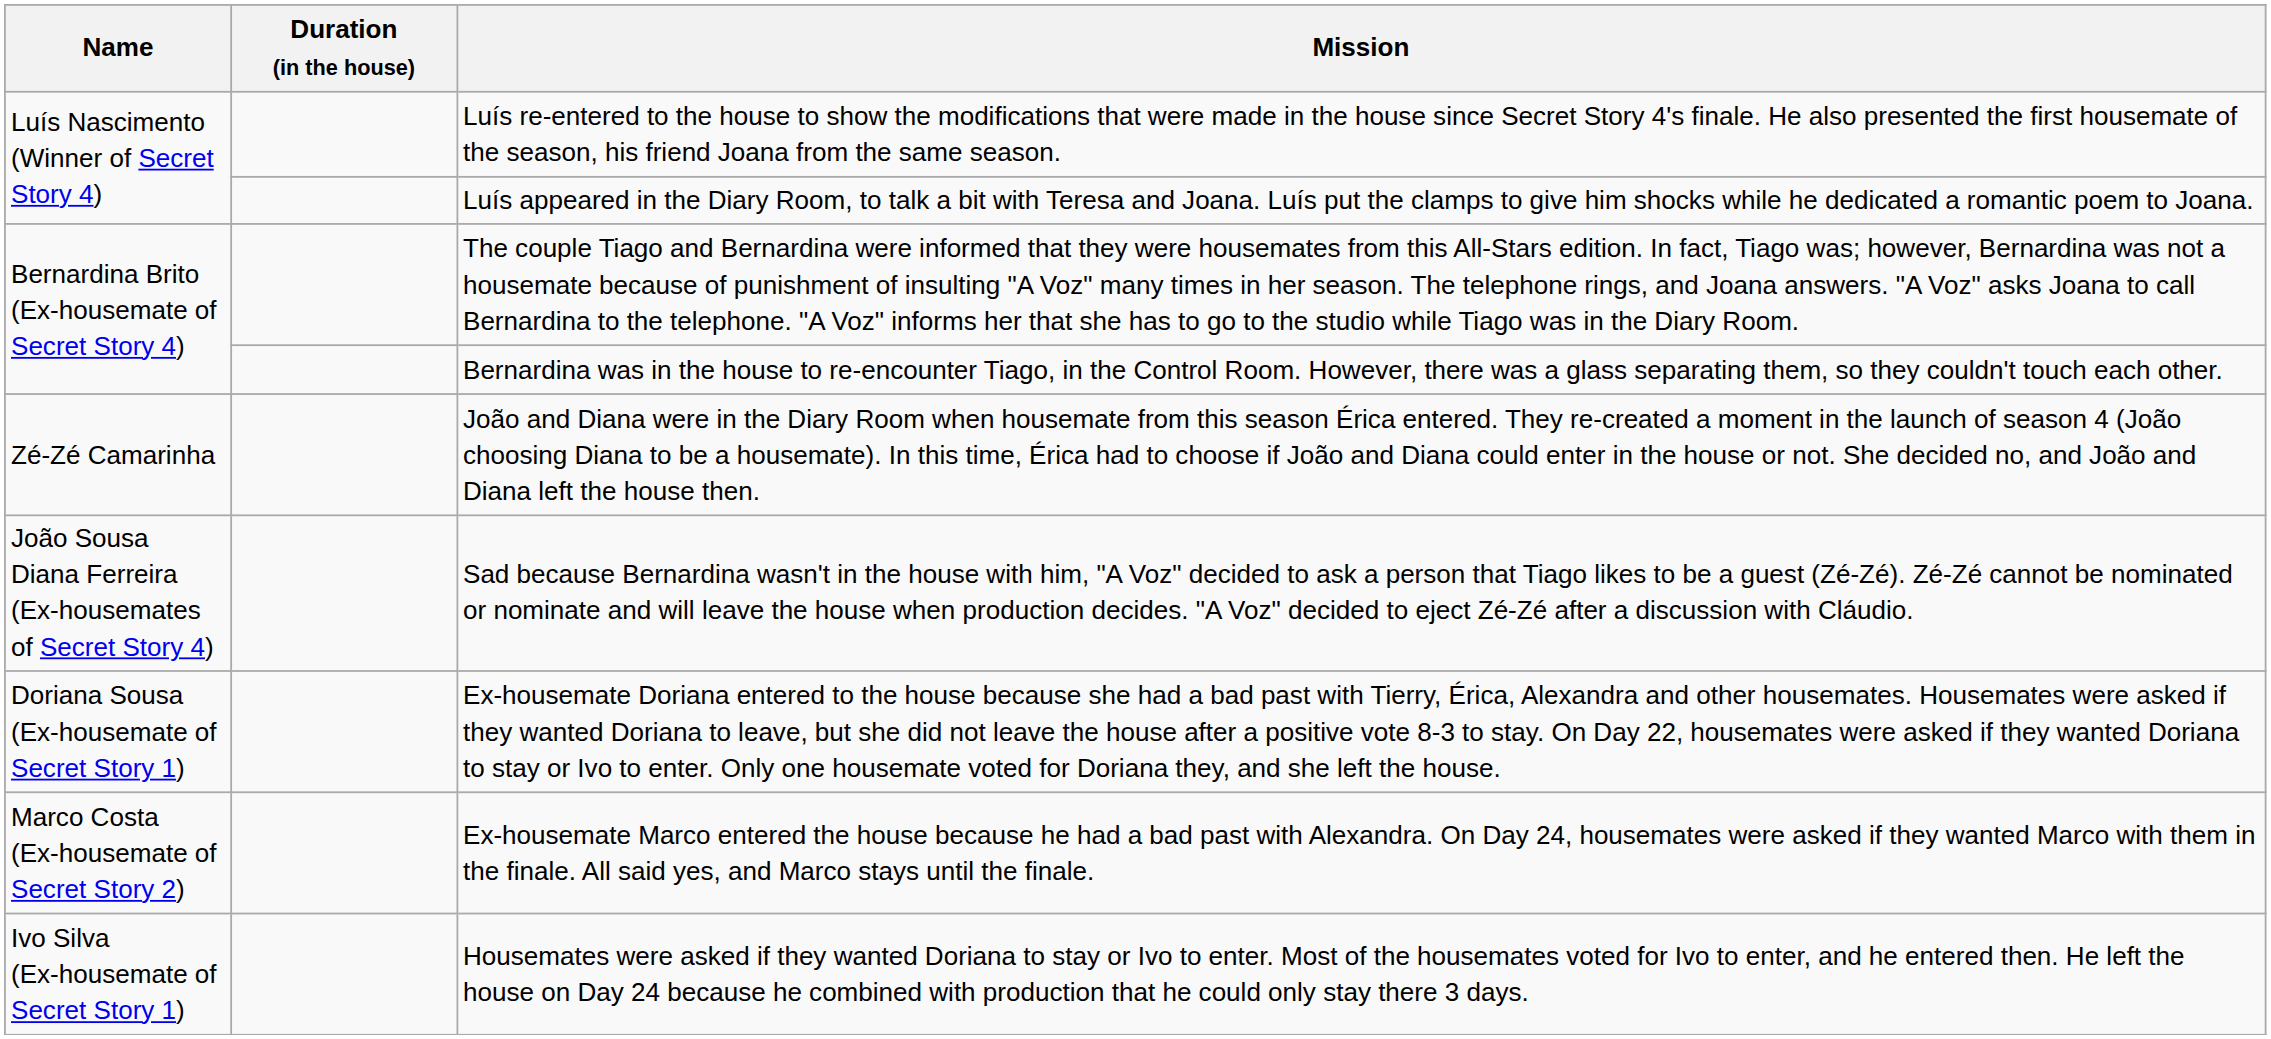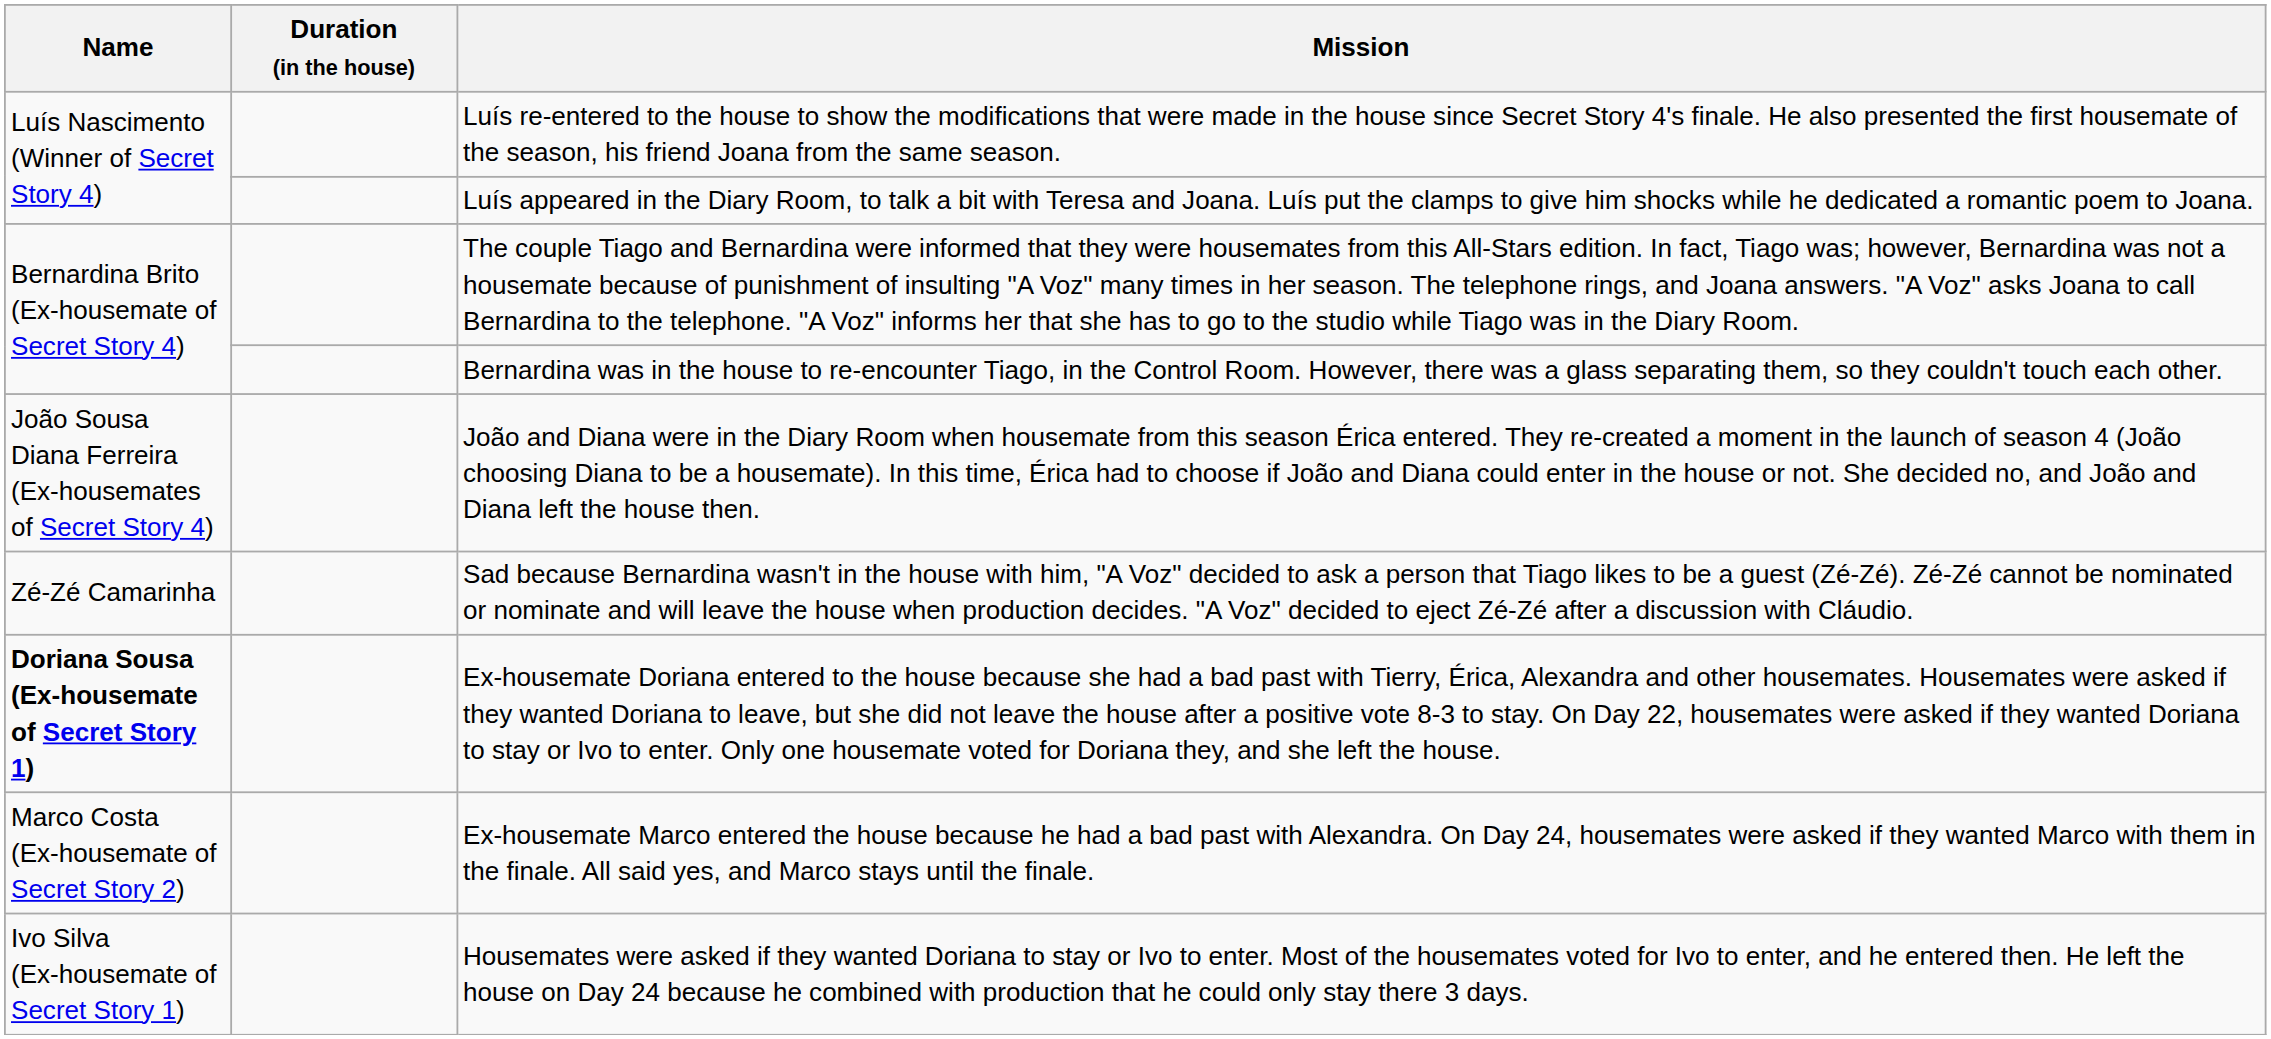(113, 454) Zé-Zé Camarinha -> (112, 473) João Sousa Diana Ferreira (Ex-housemates of Secret Story 4)
(112, 593) João Sousa Diana Ferreira (Ex-housemates of Secret Story 4) -> (113, 593) Zé-Zé Camarinha
(114, 732) normal -> (104, 714) bold
